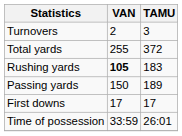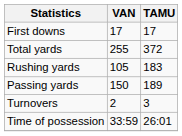rows swapped: (36, 103) <-> (32, 31)
(119, 67) bold -> (119, 67) normal
